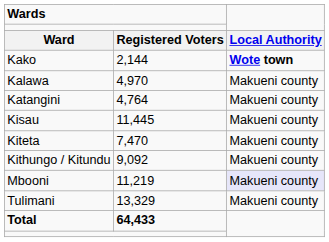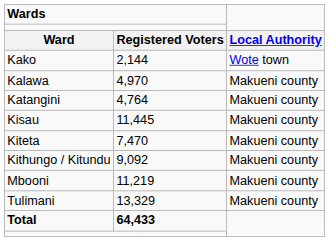(261, 60) bold -> (259, 60) normal
(274, 180) lavender background -> (274, 180) no background
